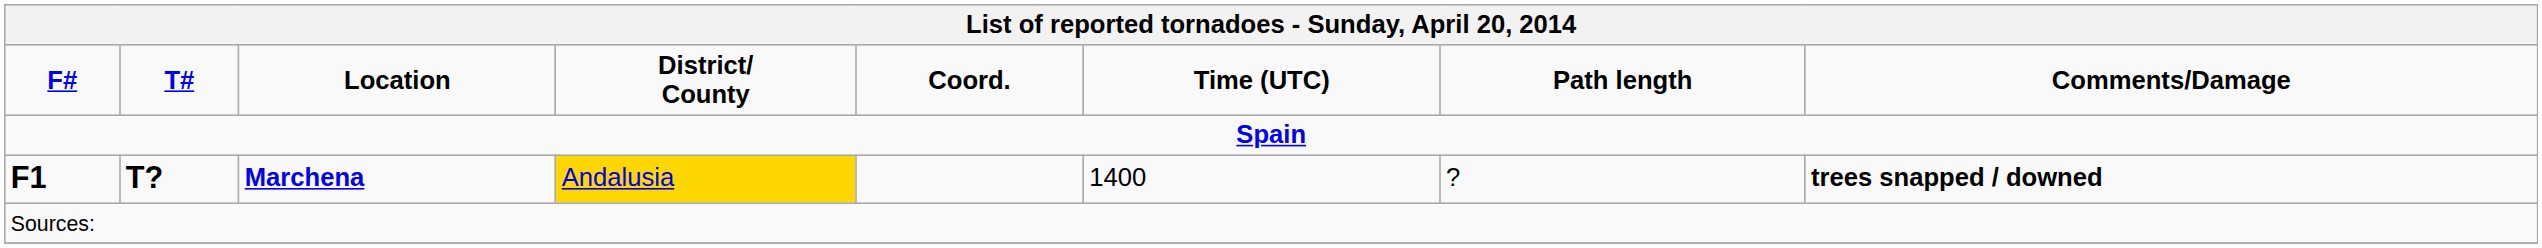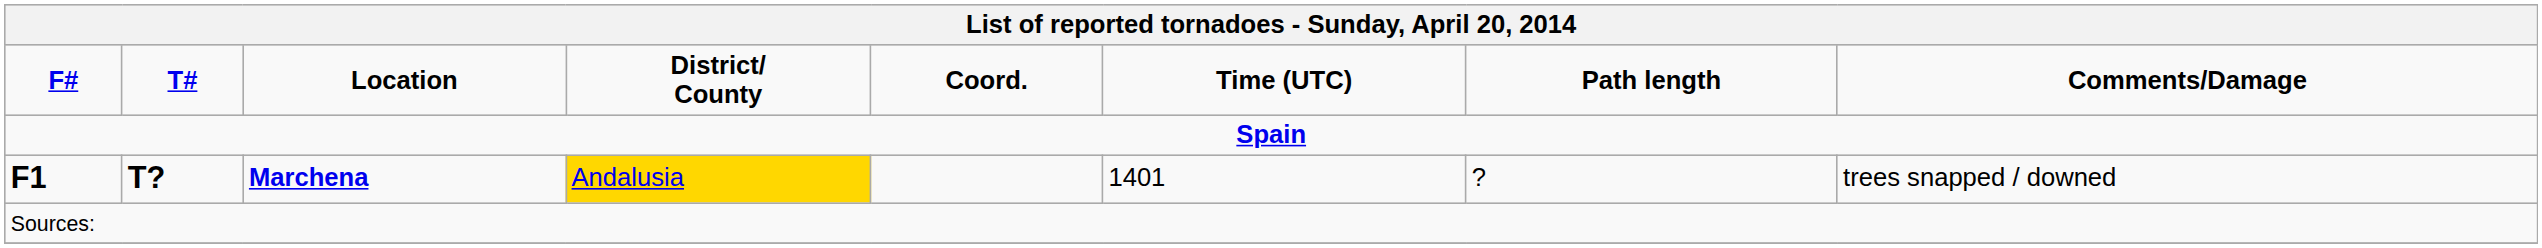(1118, 178) 1400 -> (1137, 178) 1401
(1957, 178) bold -> (1980, 178) normal
